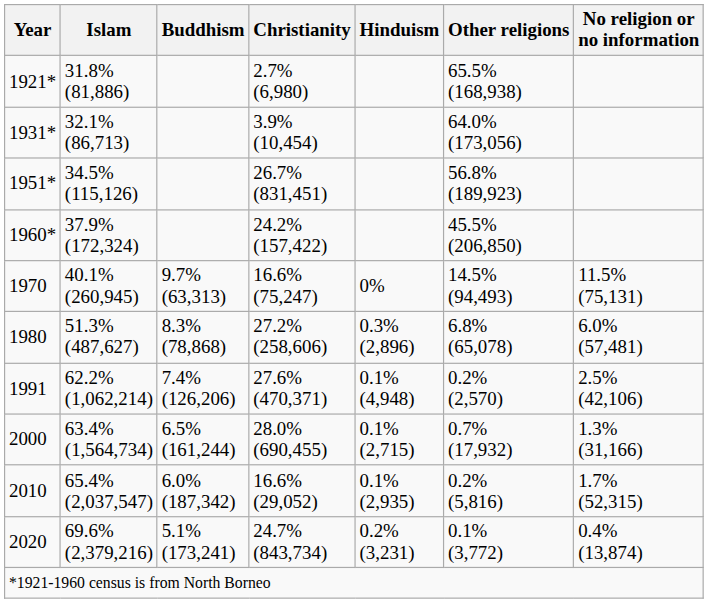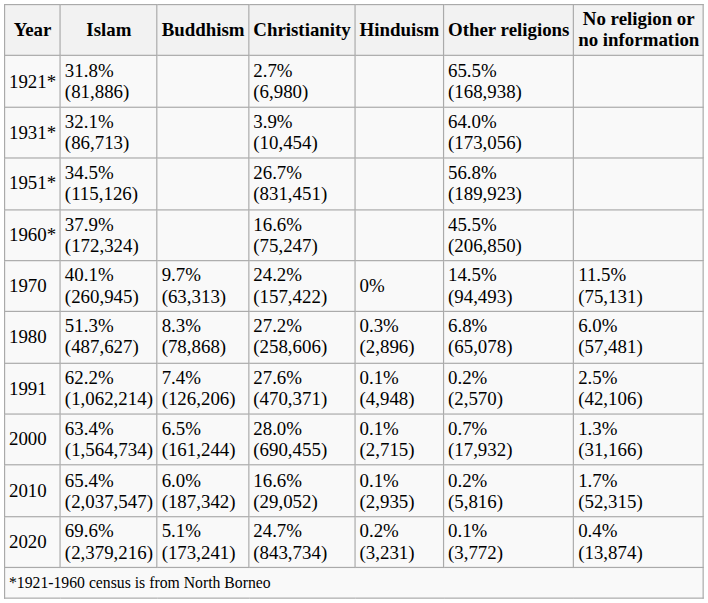(290, 234) 24.2% (157,422) -> (286, 234) 16.6% (75,247)
(286, 286) 16.6% (75,247) -> (290, 286) 24.2% (157,422)
